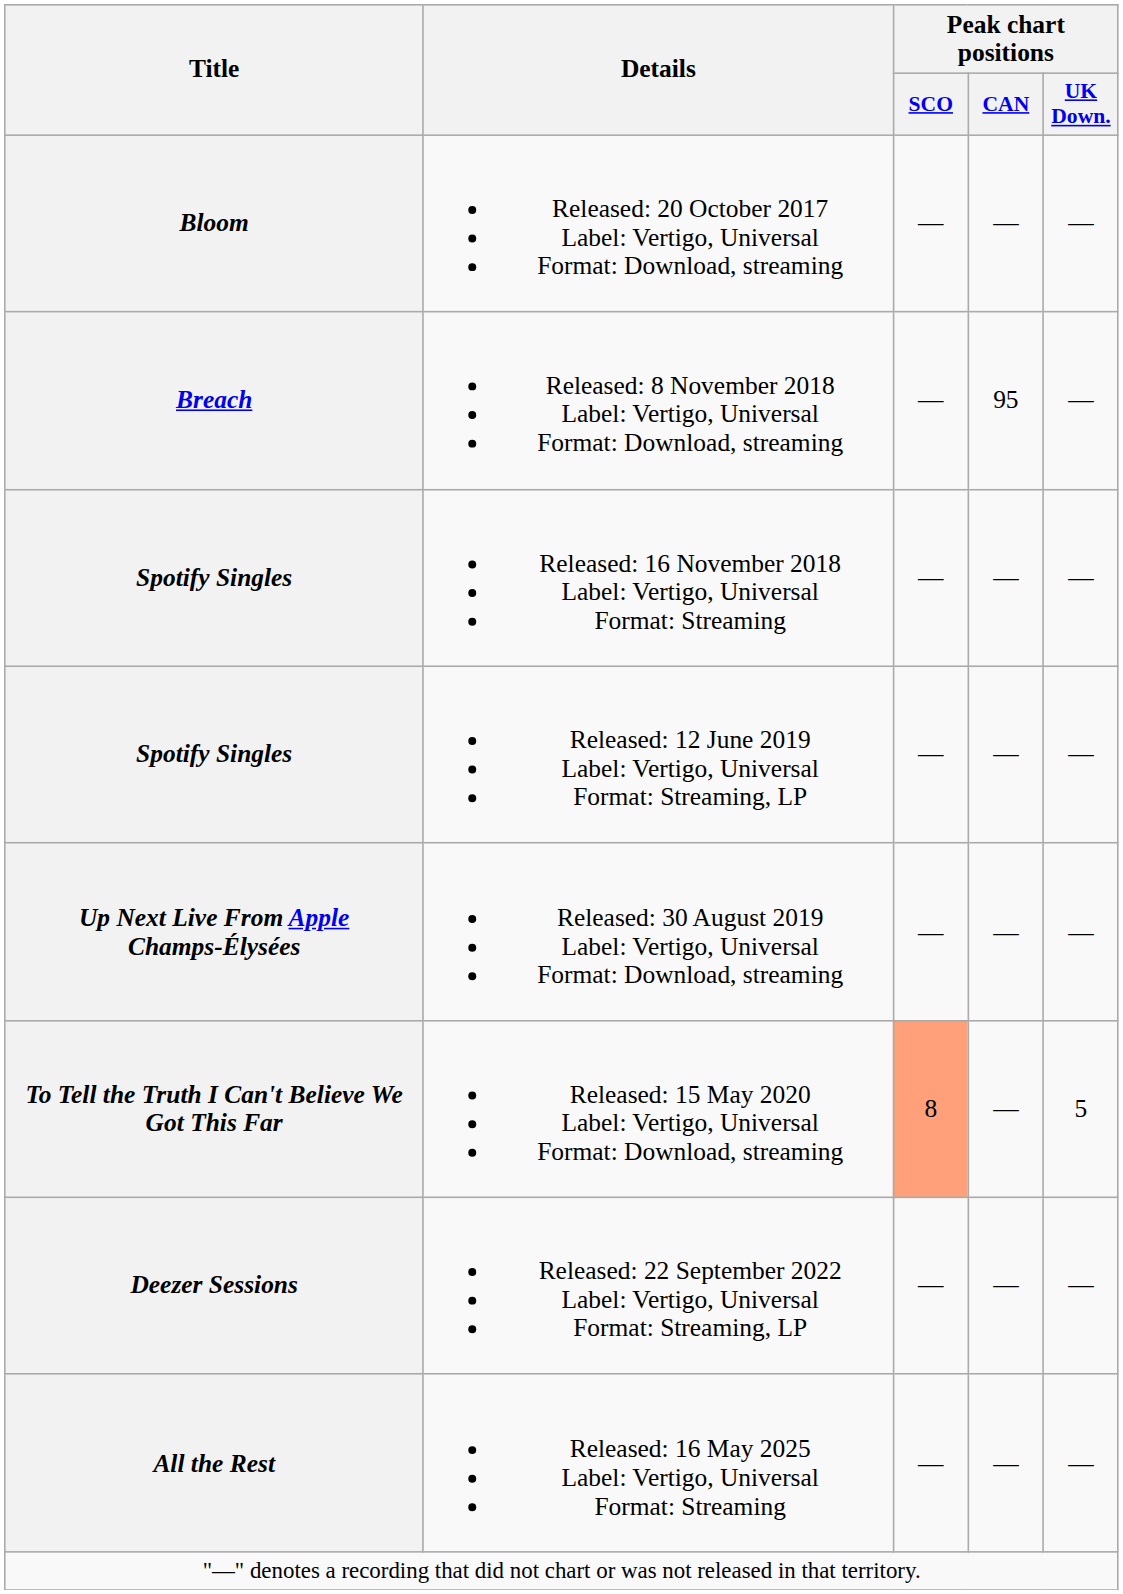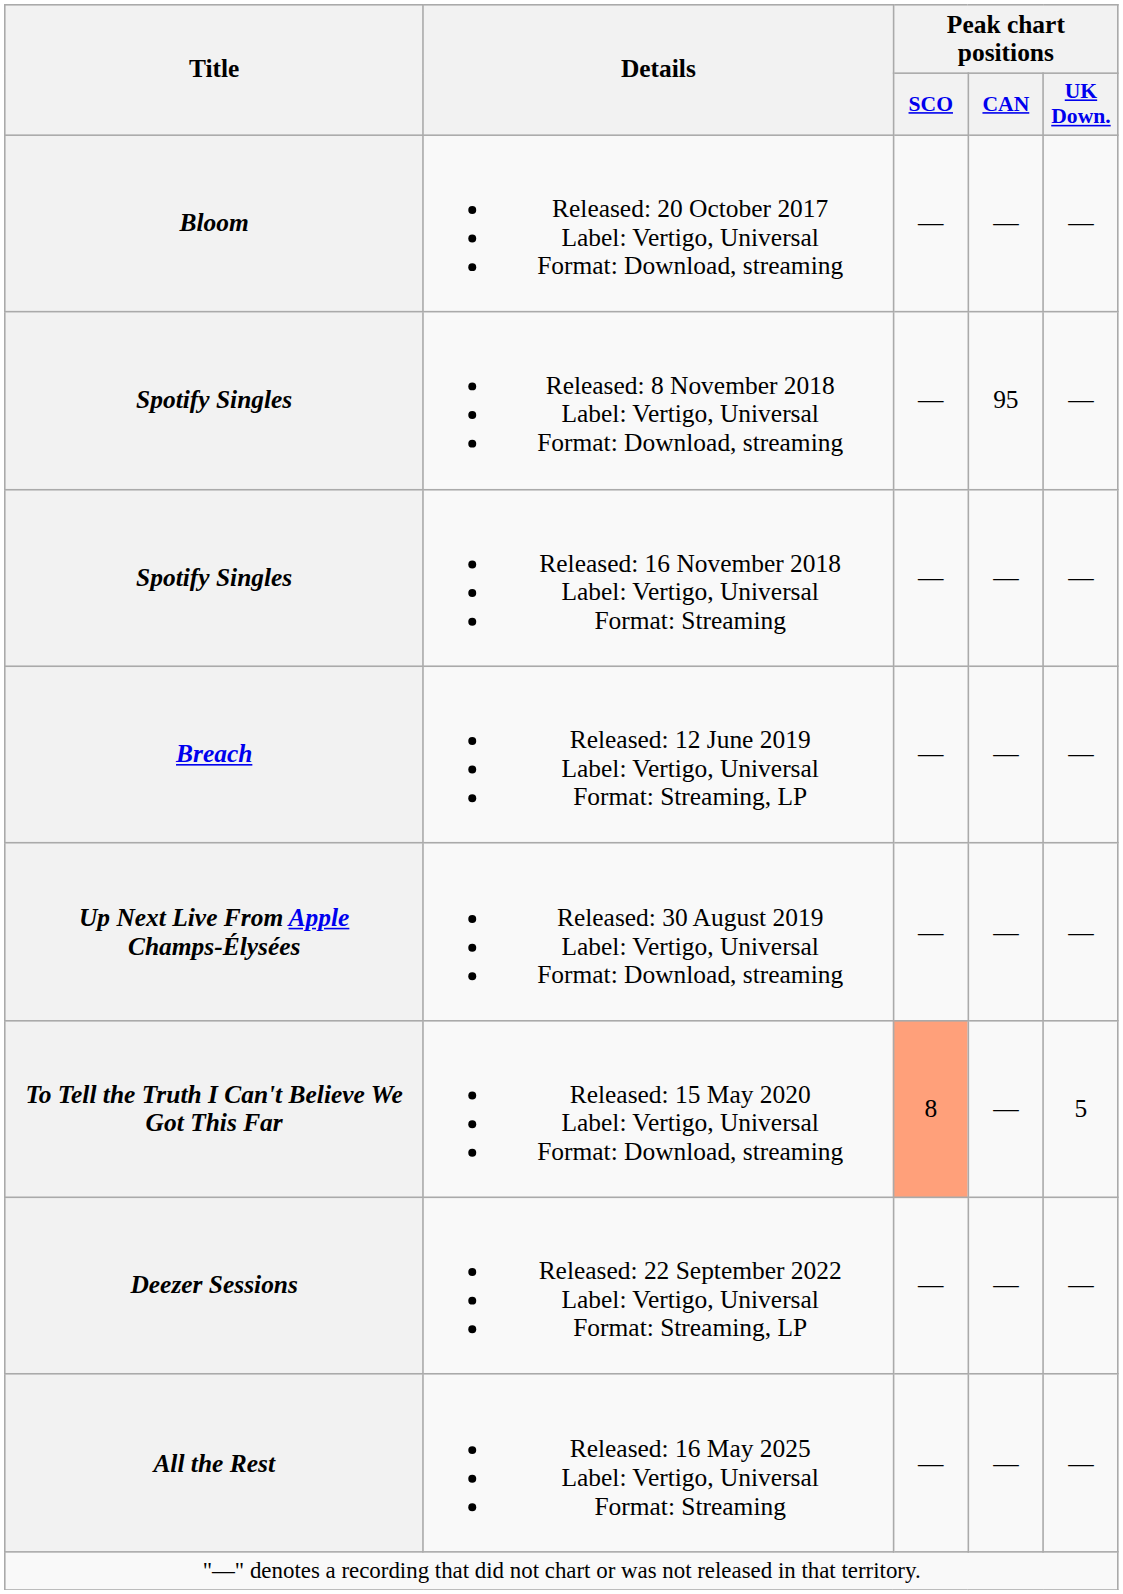(214, 400) Breach -> (214, 400) Spotify Singles
(214, 754) Spotify Singles -> (214, 754) Breach
